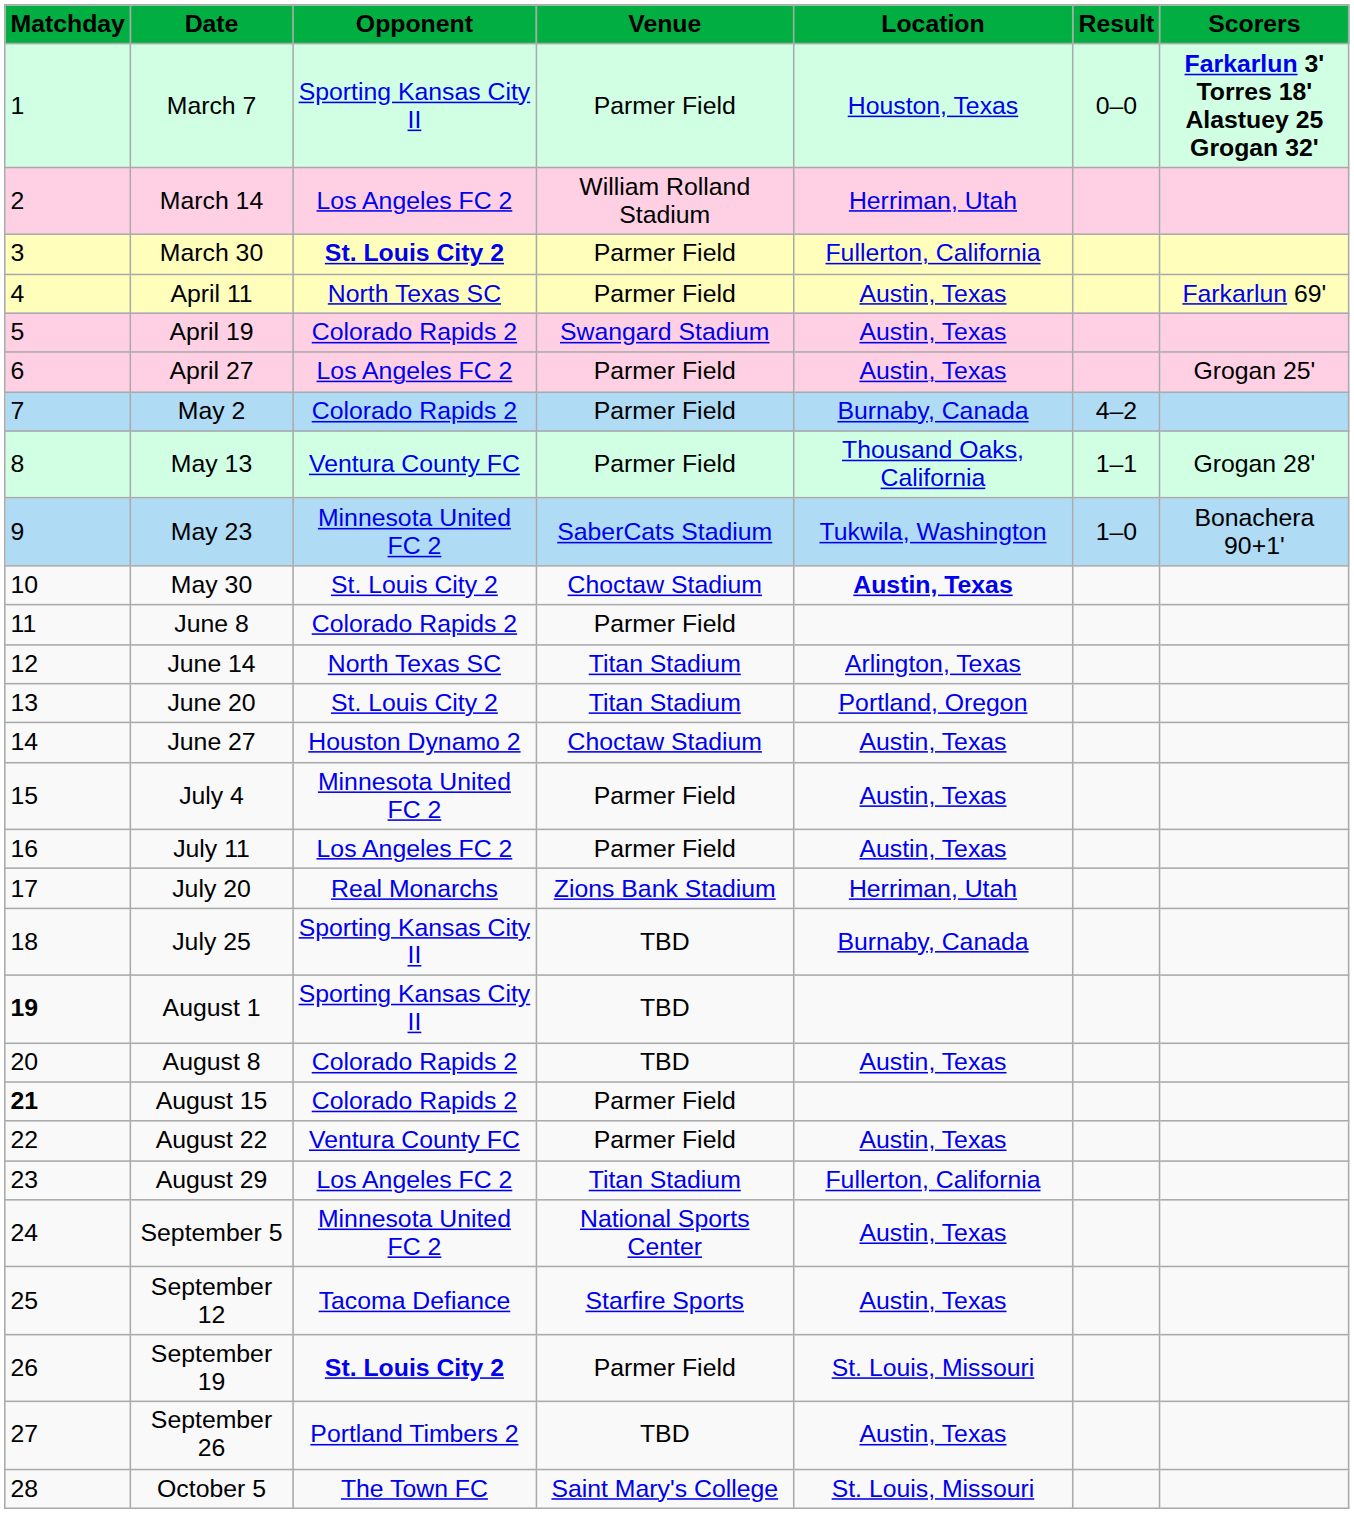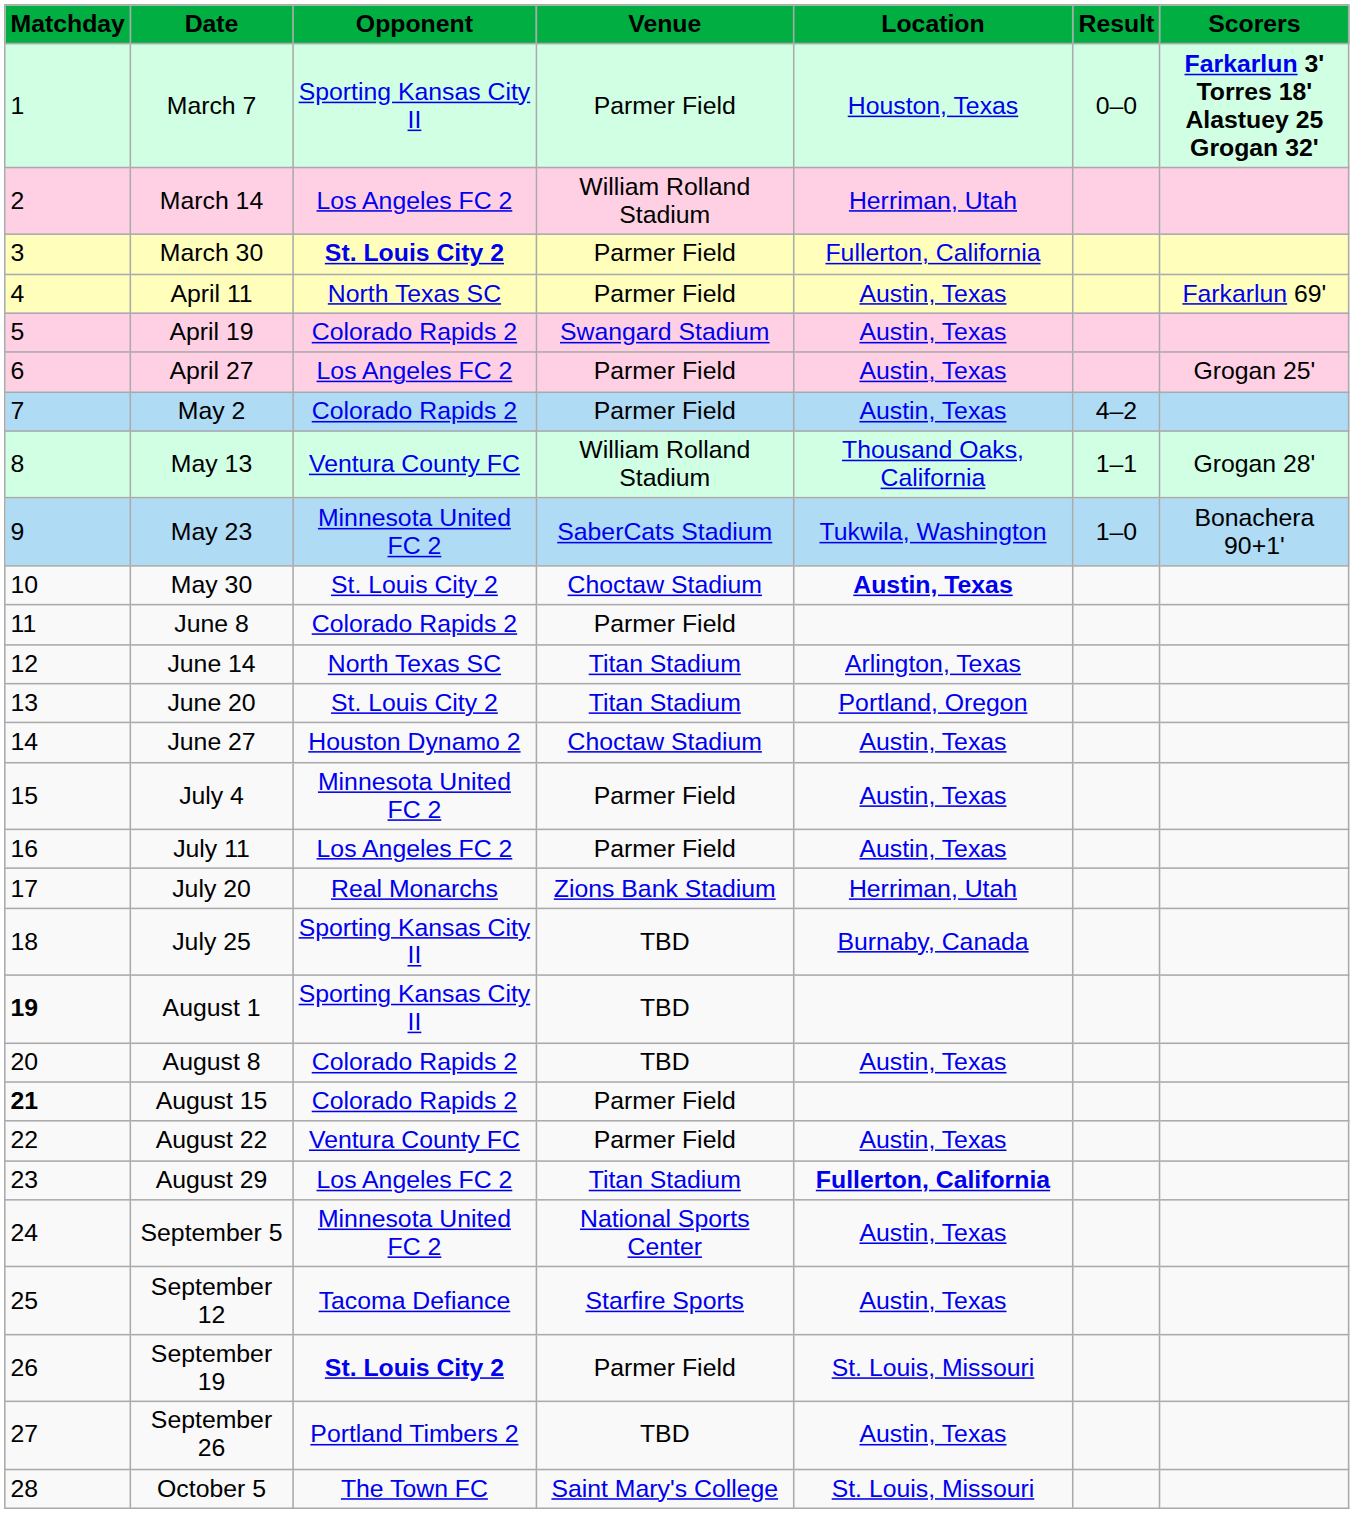(933, 411) Burnaby, Canada -> (933, 411) Austin, Texas
(665, 464) Parmer Field -> (665, 464) William Rolland Stadium
(933, 1179) normal -> (933, 1179) bold
